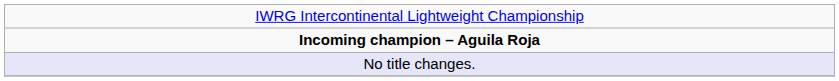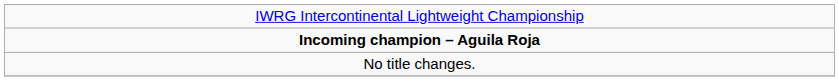(419, 64) lavender background -> (419, 64) no background
